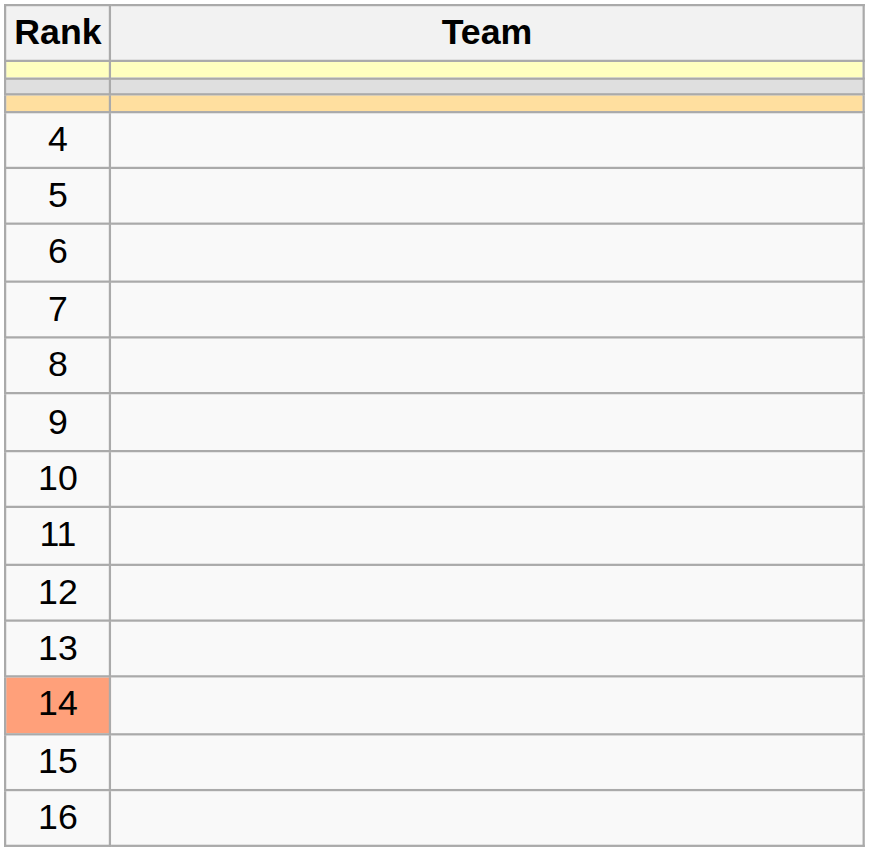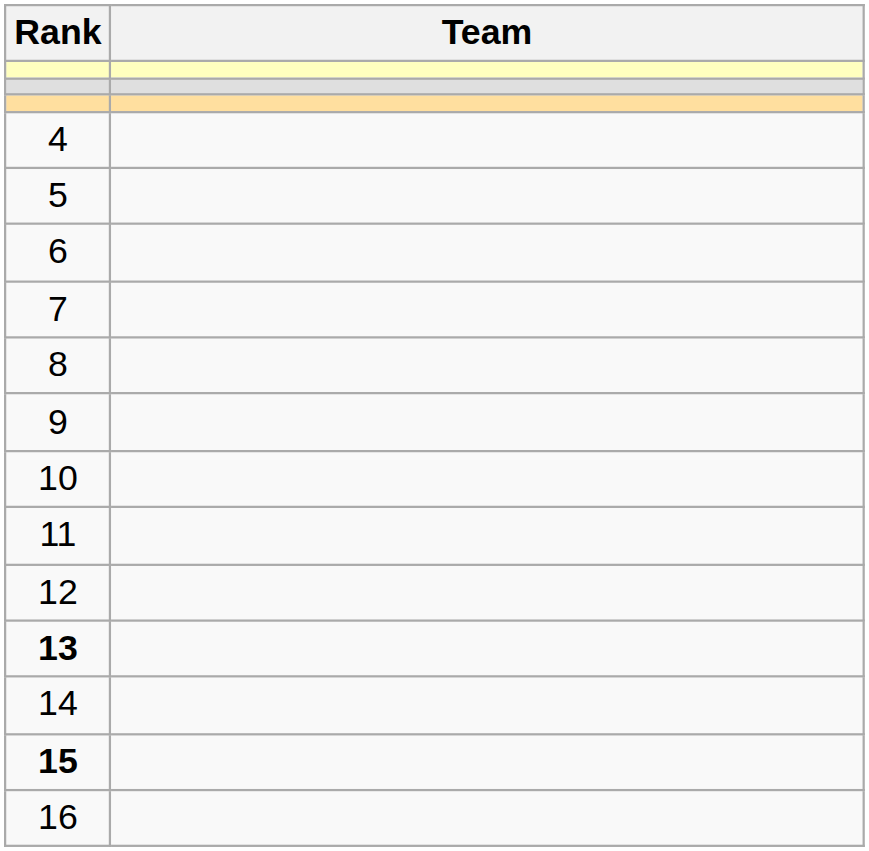(58, 647) normal -> (58, 647) bold
(58, 704) lightsalmon background -> (58, 704) no background
(58, 761) normal -> (58, 761) bold
